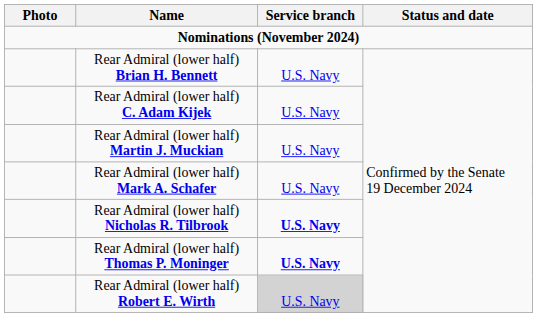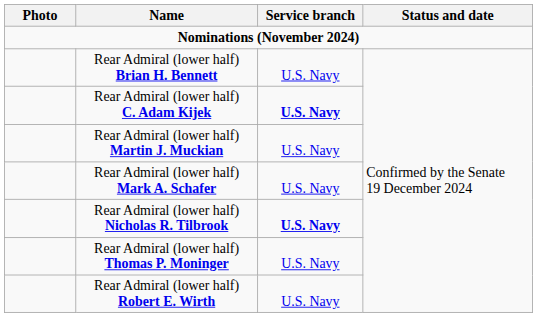(310, 113) normal -> (310, 113) bold
(310, 264) bold -> (310, 264) normal
(310, 301) lightgrey background -> (310, 301) no background
